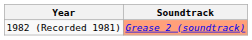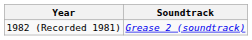(185, 28) lightsalmon background -> (185, 28) no background
